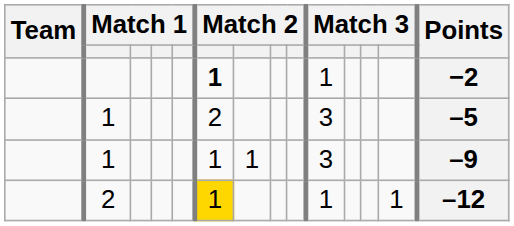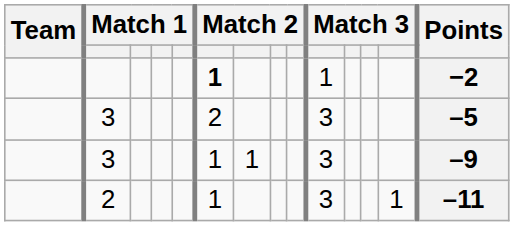(108, 118) 1 -> (108, 118) 3
(108, 159) 1 -> (108, 159) 3
(215, 200) gold background -> (215, 200) no background
(326, 200) 1 -> (326, 200) 3
(464, 200) –12 -> (464, 200) –11
